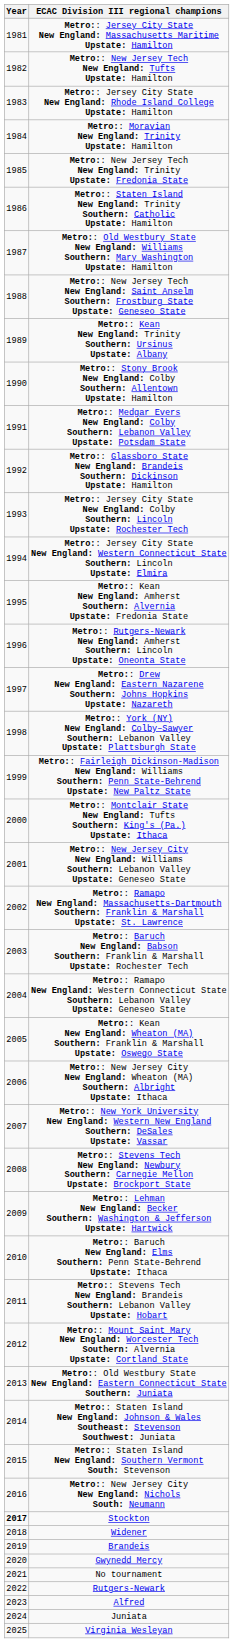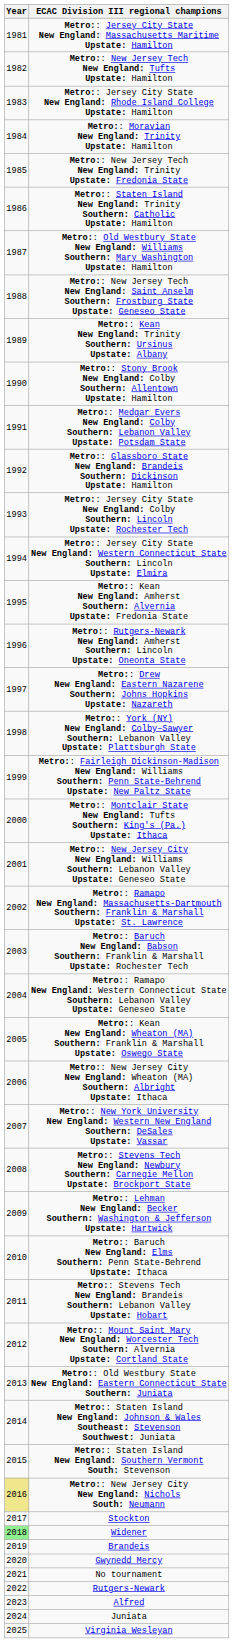(17, 1495) no background -> (17, 1495) khaki background
(17, 1519) bold -> (17, 1519) normal
(17, 1533) no background -> (17, 1533) lightgreen background
